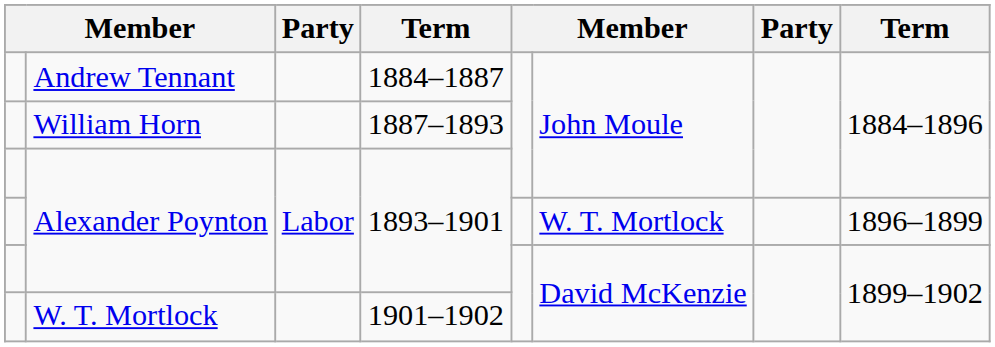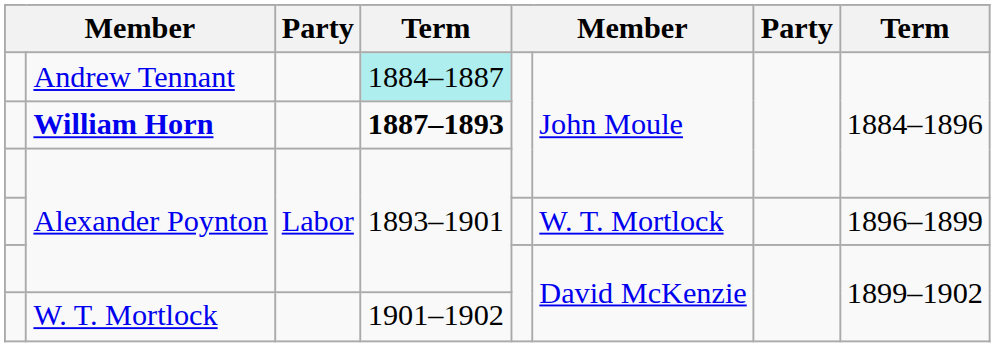(436, 76) no background -> (436, 76) paleturquoise background
(117, 124) normal -> (123, 124) bold
(436, 124) normal -> (436, 124) bold
